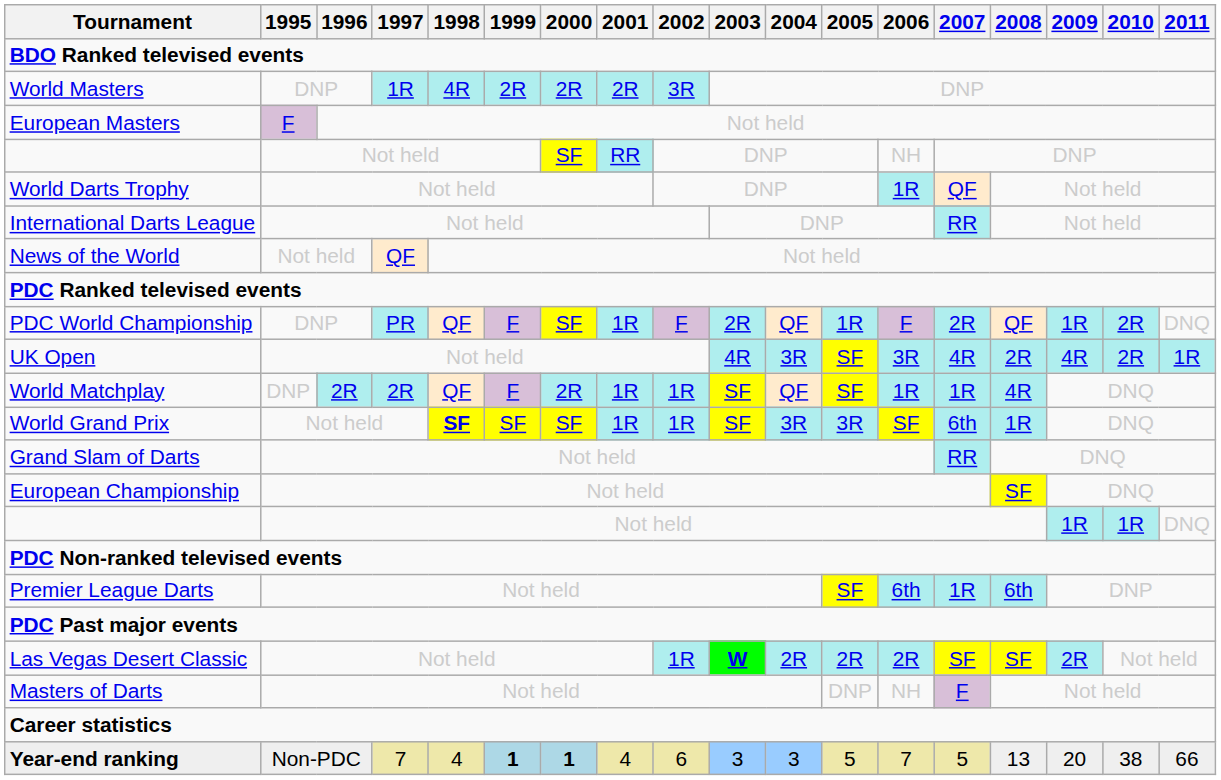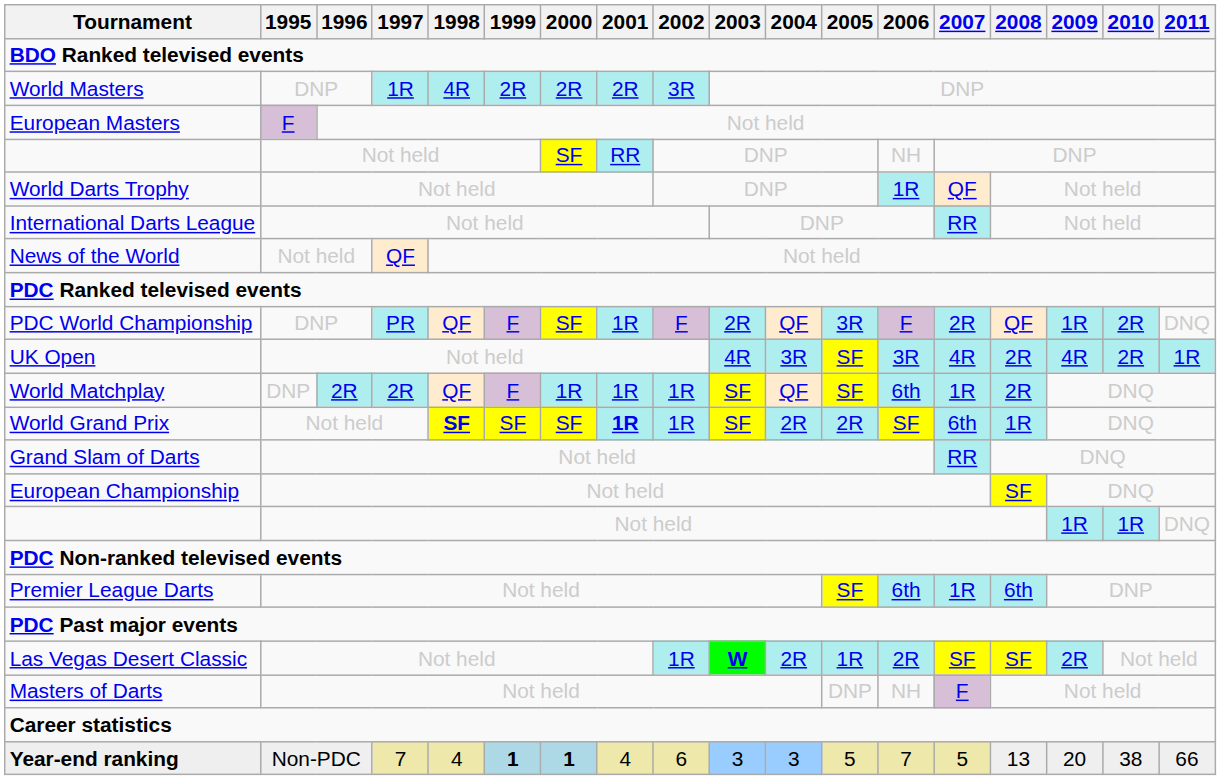(850, 323) 1R -> (850, 323) 3R
(569, 390) 2R -> (569, 390) 1R
(906, 390) 1R -> (906, 390) 6th
(1018, 390) 4R -> (1018, 390) 2R
(625, 423) normal -> (625, 423) bold
(794, 423) 3R -> (794, 423) 2R
(850, 423) 3R -> (850, 423) 2R
(850, 658) 2R -> (850, 658) 1R
